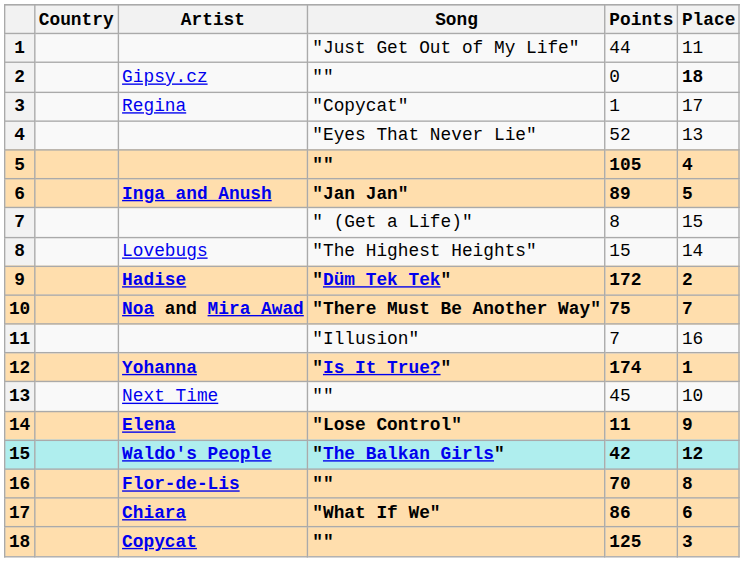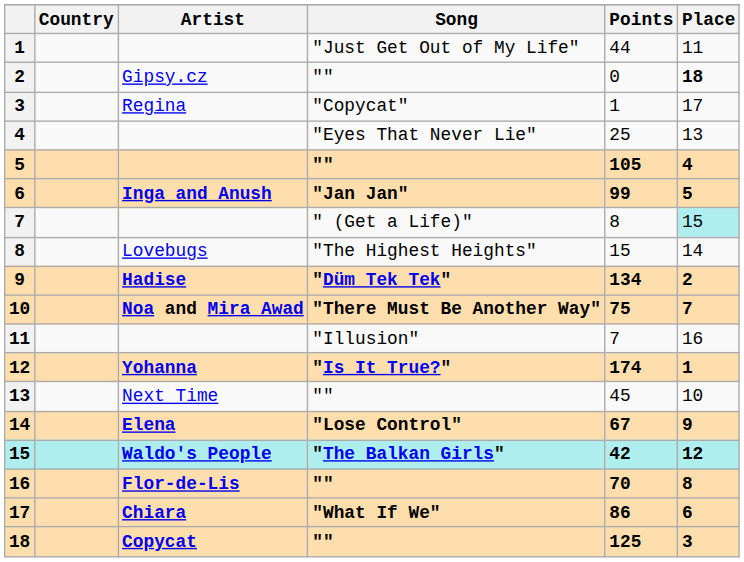(620, 135) 52 -> (620, 135) 25
(620, 193) 89 -> (620, 193) 99
(693, 222) no background -> (693, 222) paleturquoise background
(625, 280) 172 -> (625, 280) 134
(620, 426) 11 -> (620, 426) 67
